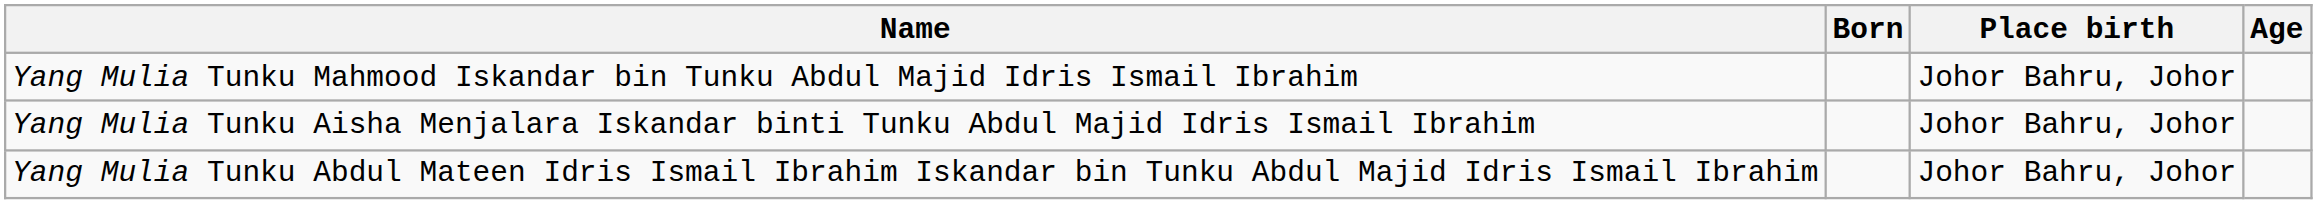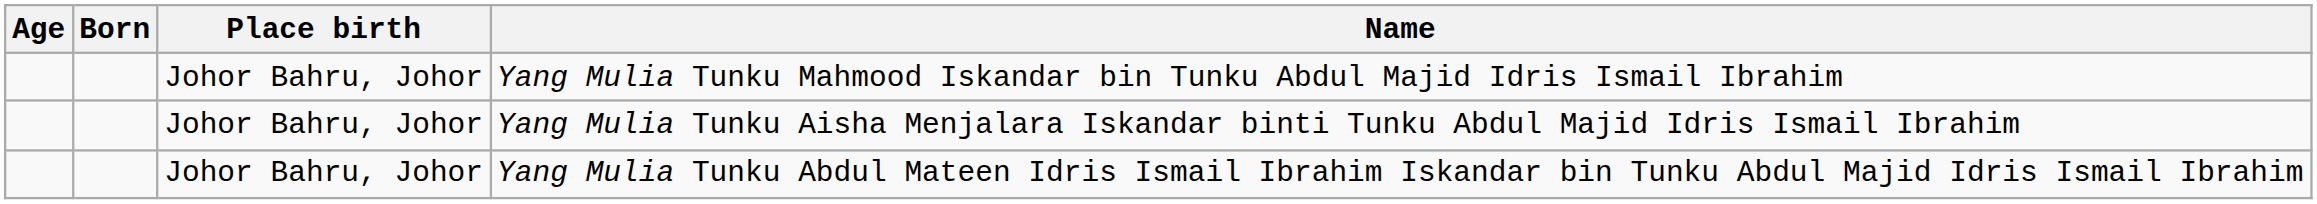columns swapped: (915, 29) <-> (2277, 29)
